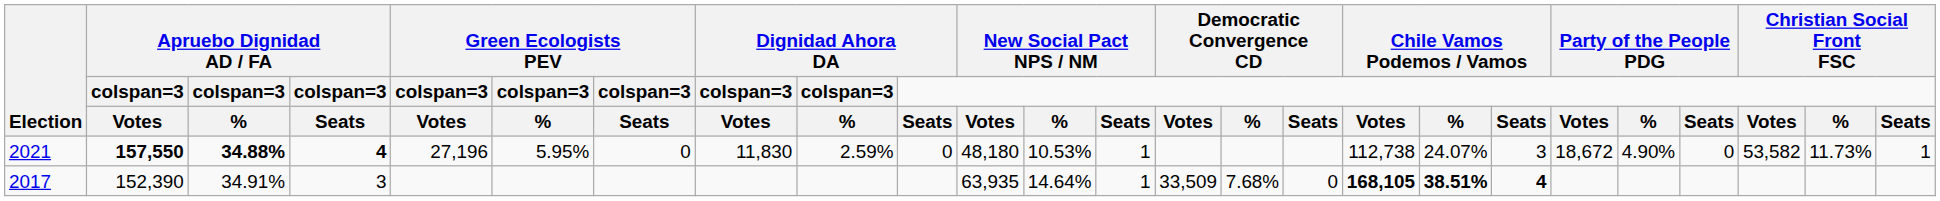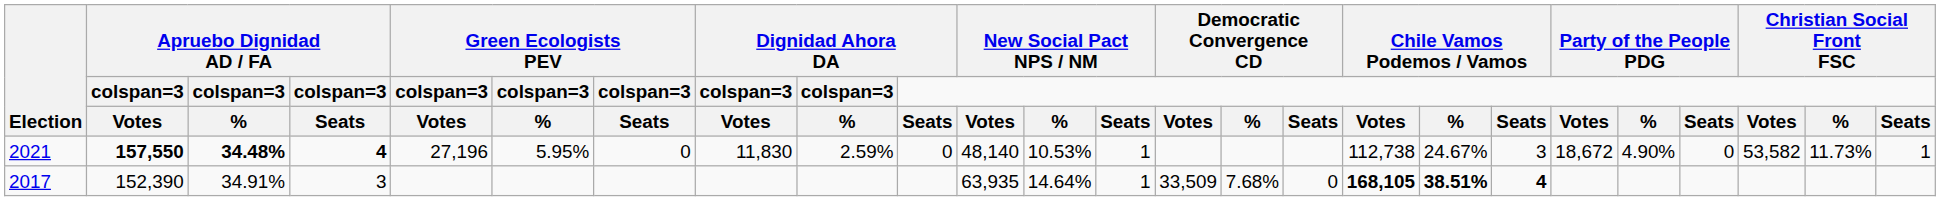(253, 151) 34.88% -> (253, 151) 34.48%
(990, 151) 48,180 -> (990, 151) 48,140
(1456, 151) 24.07% -> (1456, 151) 24.67%
